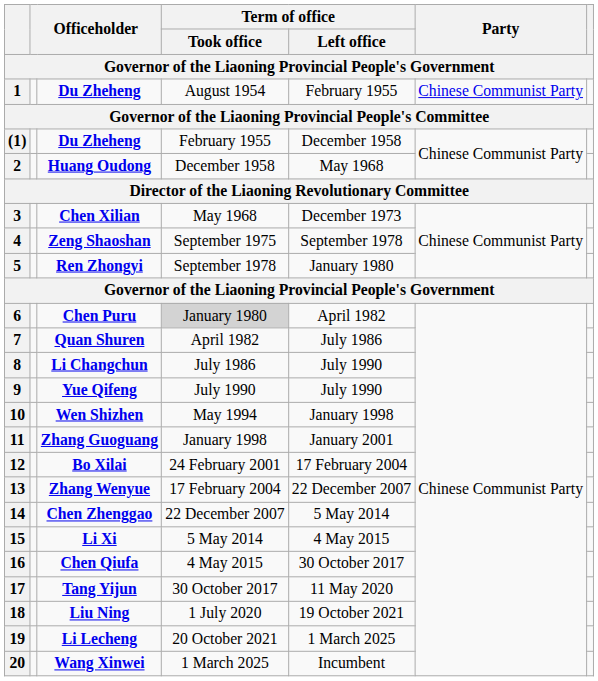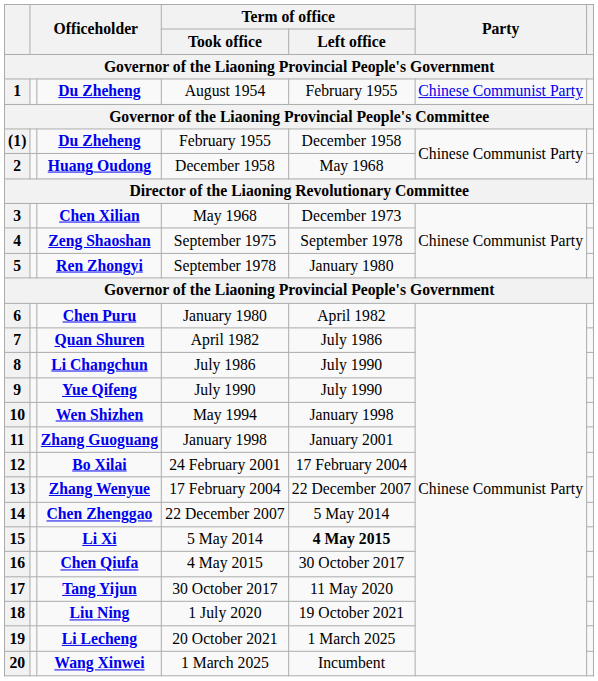(225, 315) lightgrey background -> (225, 315) no background
(351, 539) normal -> (351, 539) bold
